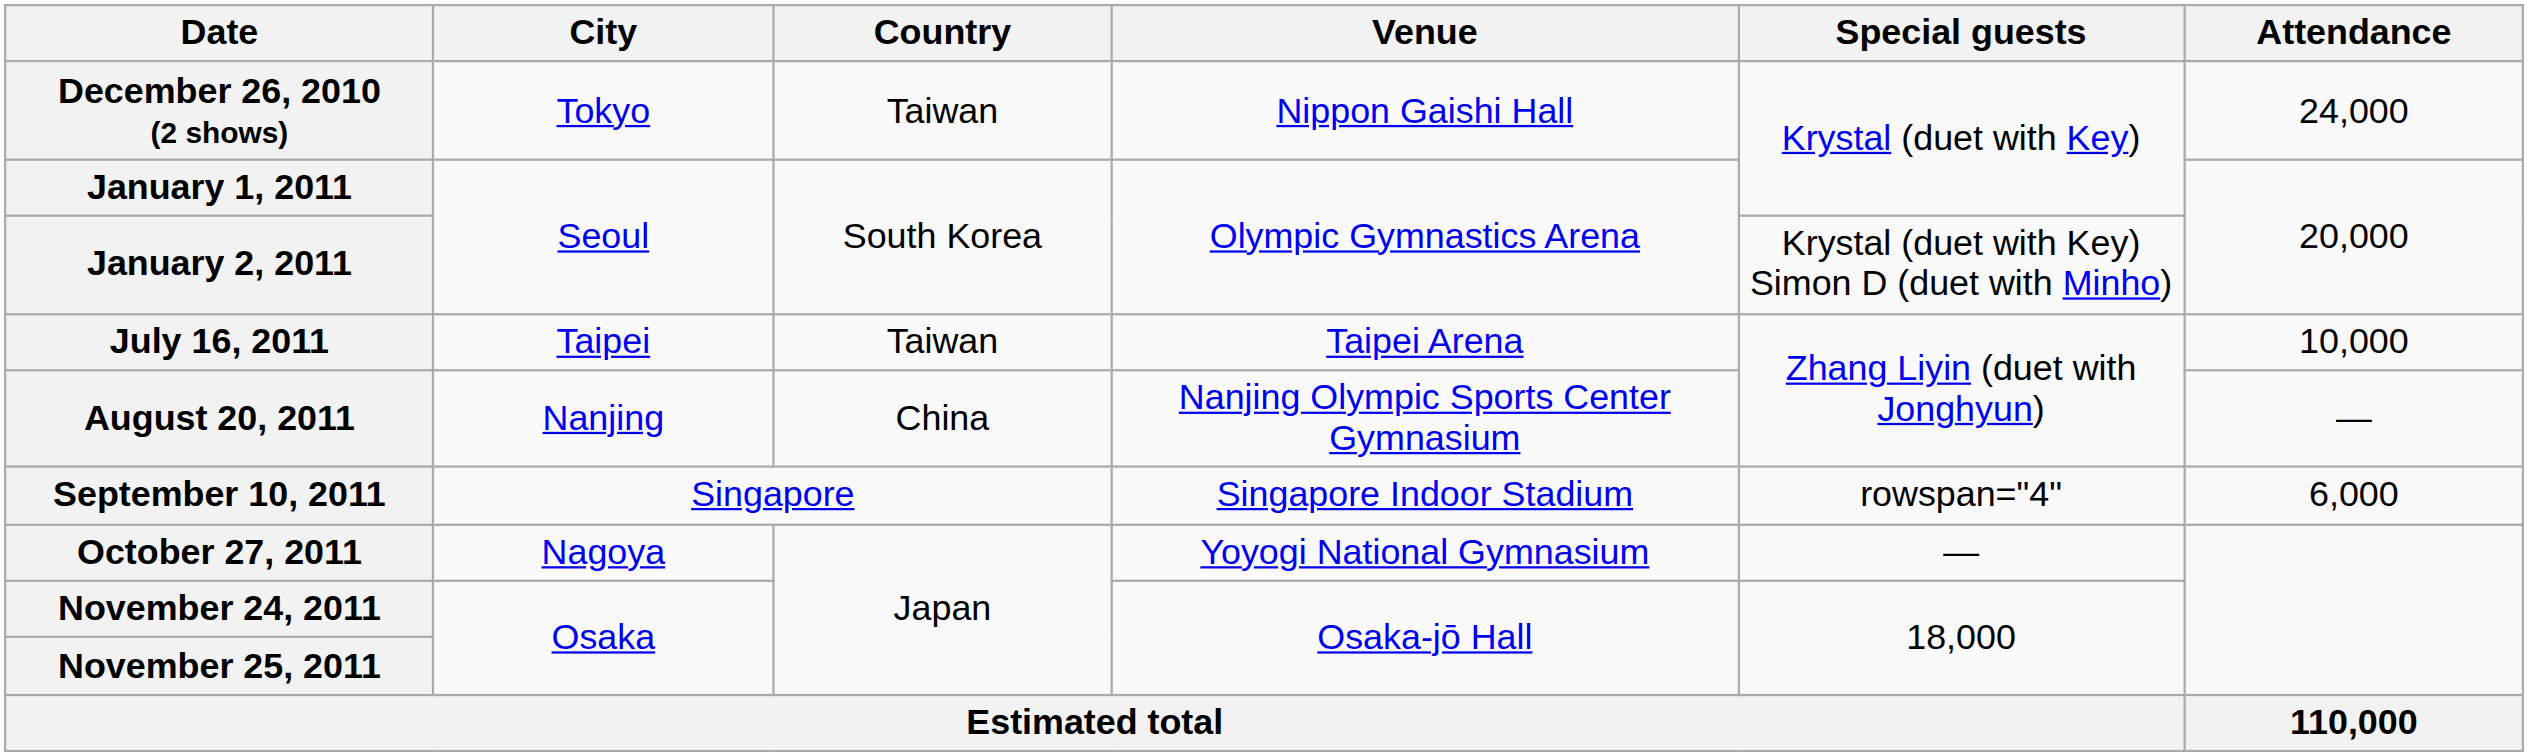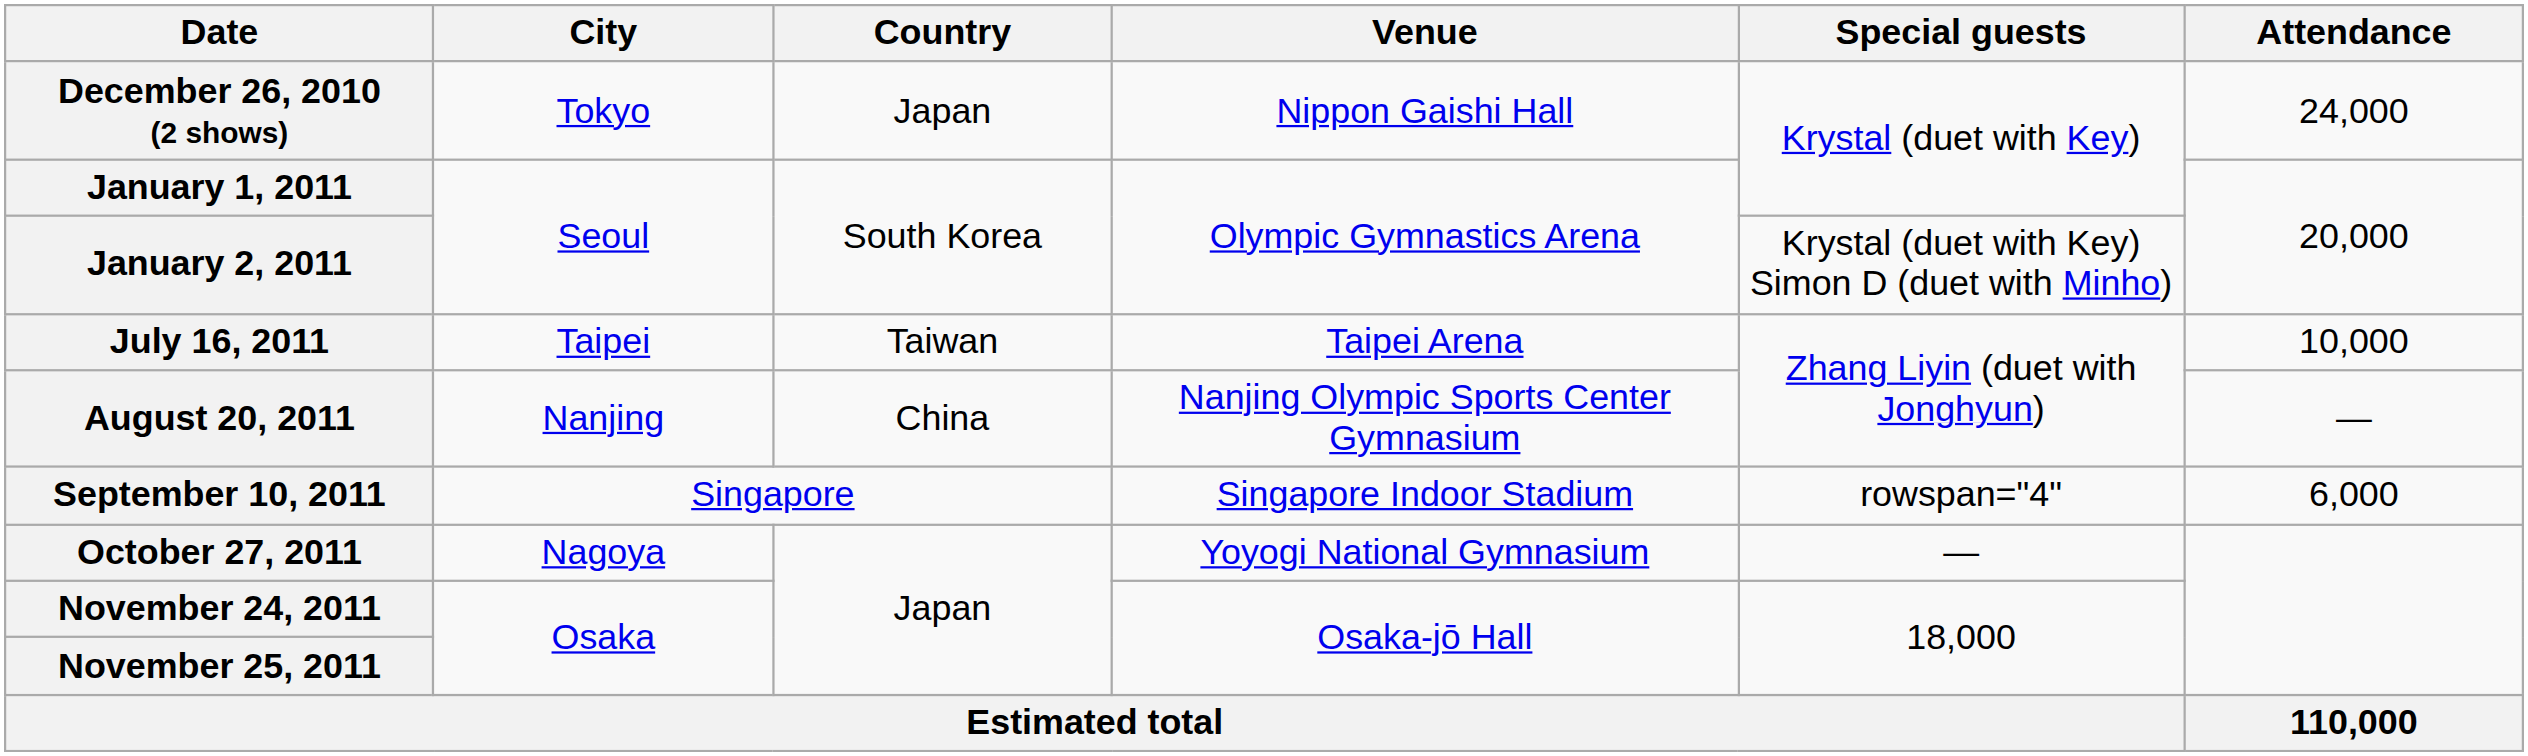(942, 109) Taiwan -> (942, 109) Japan
